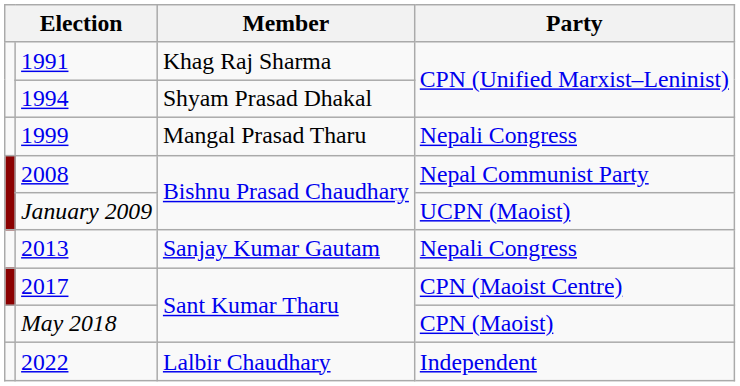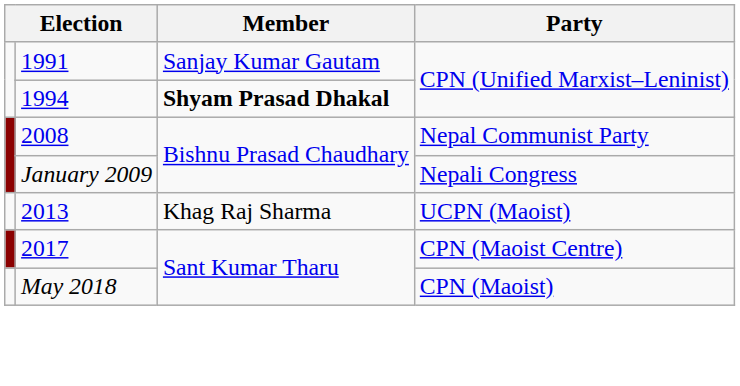(247, 60) Khag Raj Sharma -> (271, 60) Sanjay Kumar Gautam
(267, 98) normal -> (276, 98) bold
- row: (45, 135)
(495, 211) UCPN (Maoist) -> (498, 173) Nepali Congress
(271, 248) Sanjay Kumar Gautam -> (247, 211) Khag Raj Sharma
(498, 248) Nepali Congress -> (495, 211) UCPN (Maoist)
- row: (45, 361)
